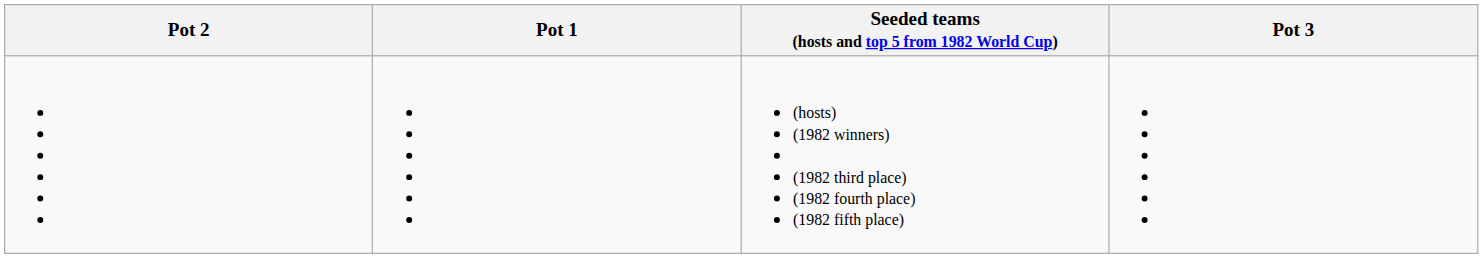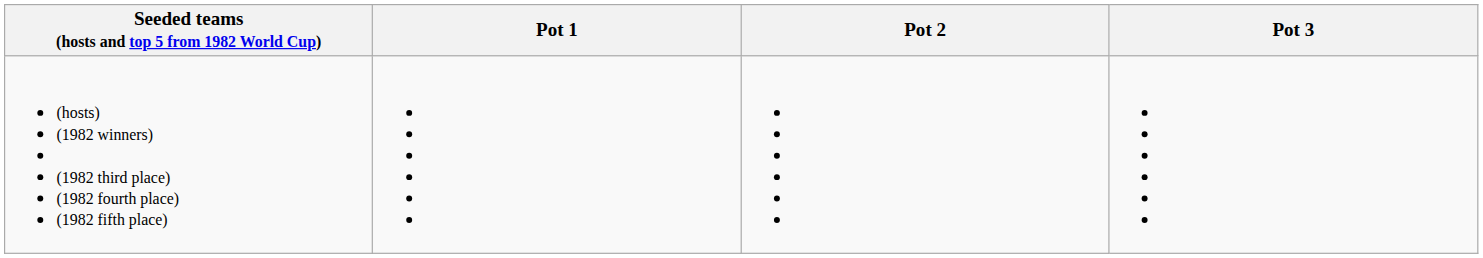columns swapped: (925, 30) <-> (189, 30)
